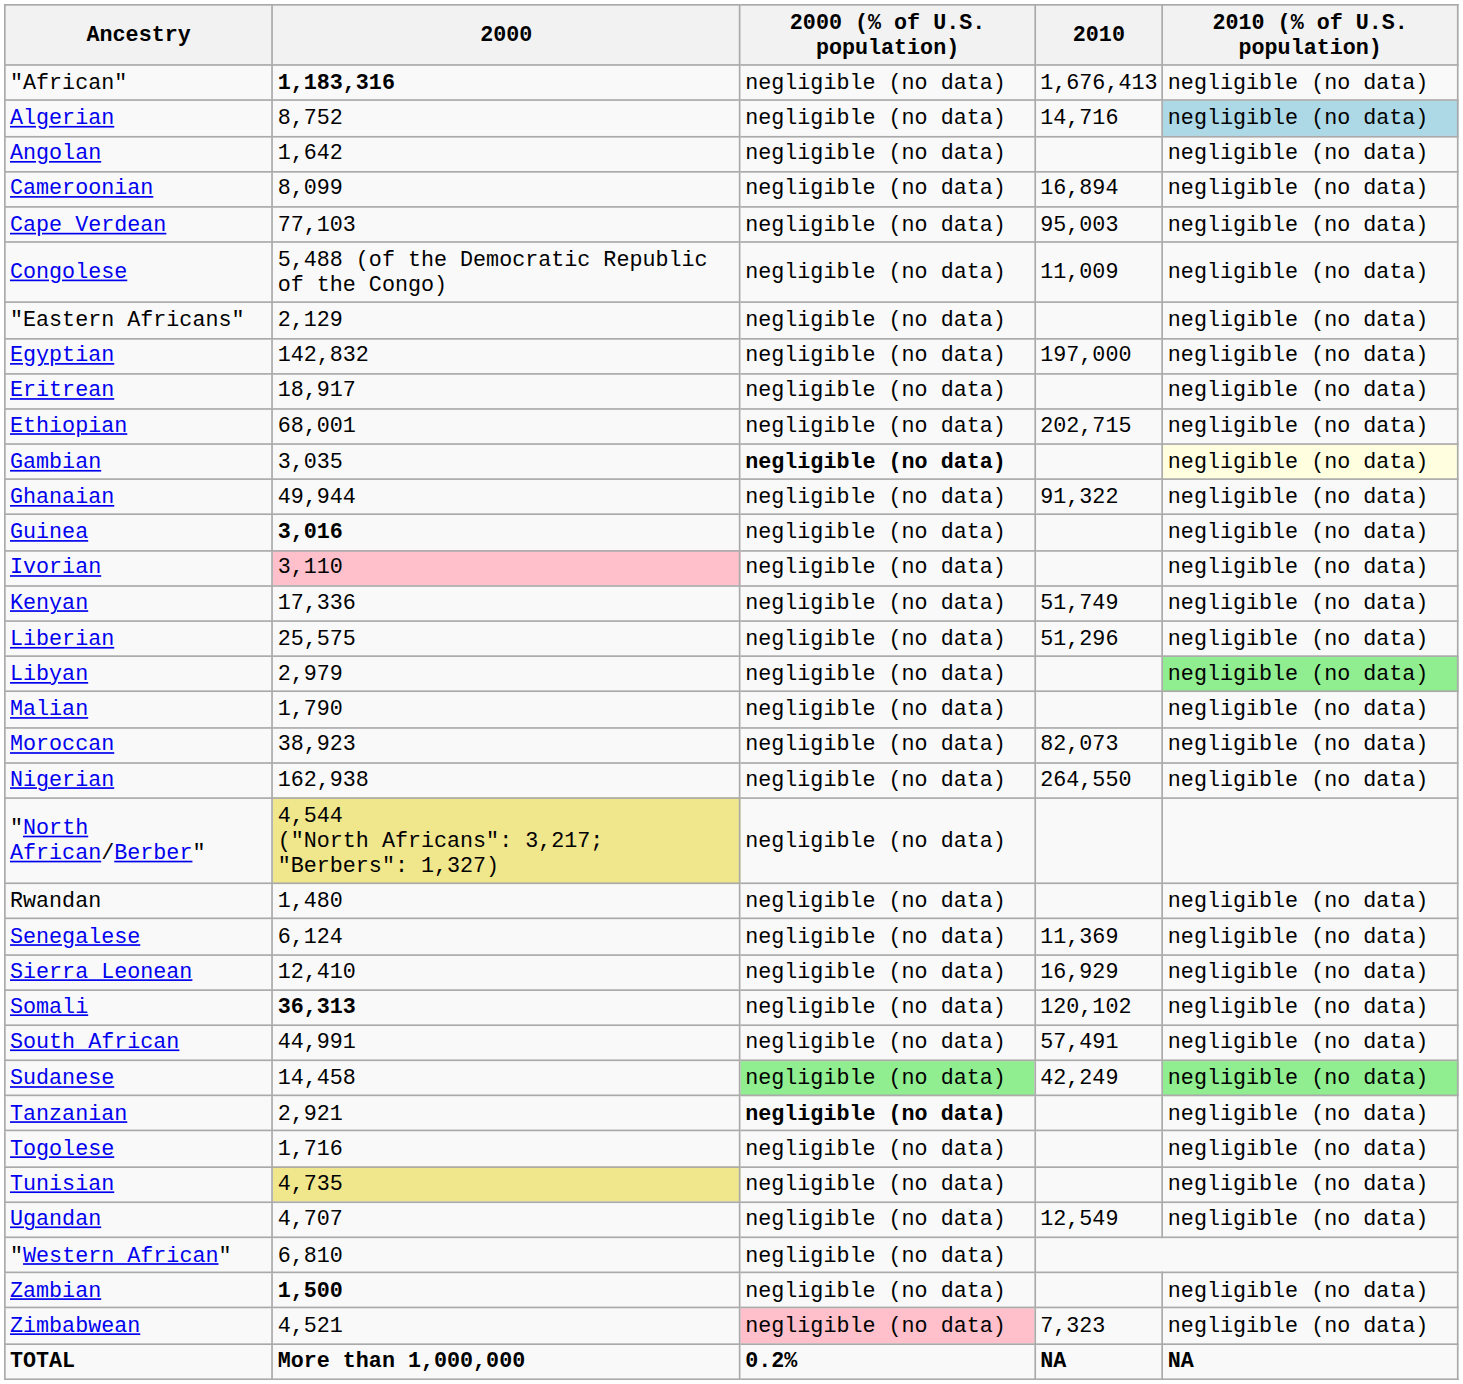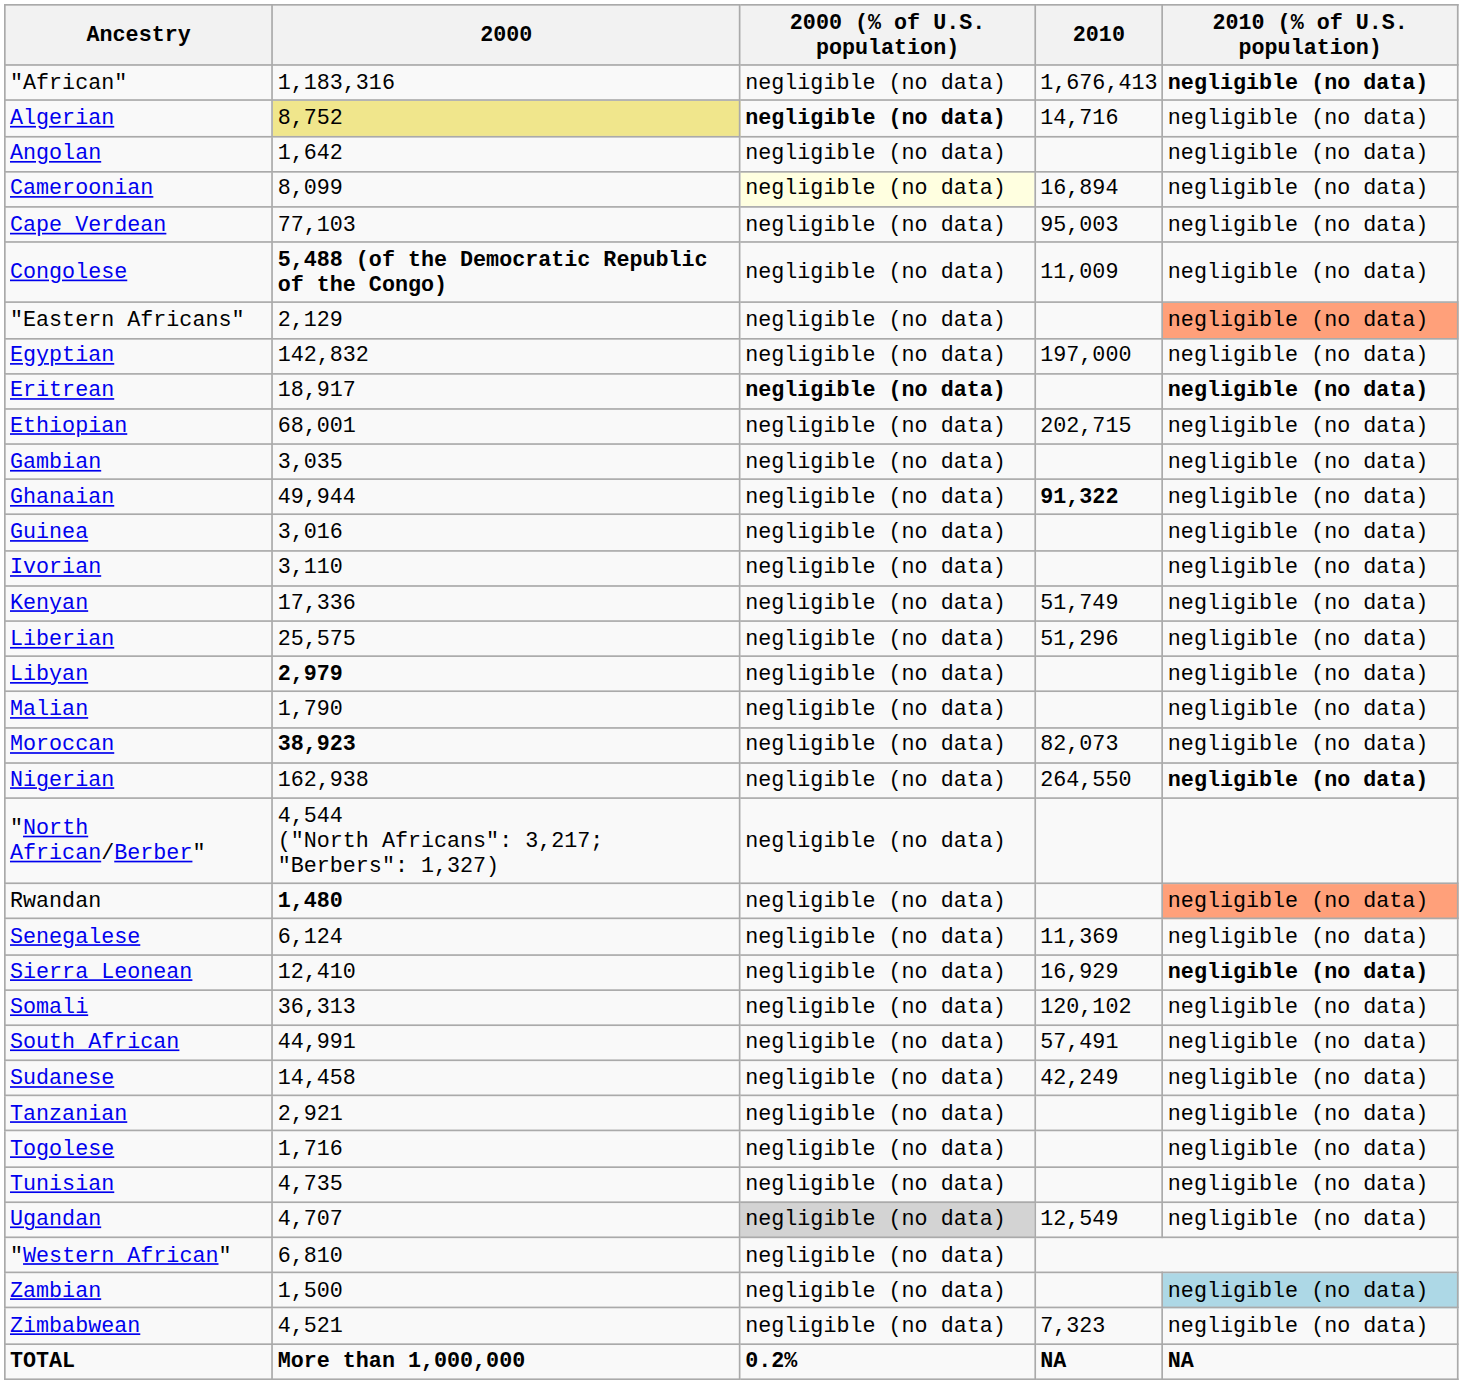(336, 83) bold -> (336, 83) normal
(1298, 83) normal -> (1298, 83) bold
(310, 118) no background -> (310, 118) khaki background
(876, 118) normal -> (876, 118) bold
(1298, 118) lightblue background -> (1298, 118) no background
(876, 189) no background -> (876, 189) lightyellow background
(493, 272) normal -> (493, 272) bold
(1298, 320) no background -> (1298, 320) lightsalmon background
(876, 391) normal -> (876, 391) bold
(1298, 391) normal -> (1298, 391) bold
(876, 462) bold -> (876, 462) normal
(1298, 462) lightyellow background -> (1298, 462) no background
(1079, 497) normal -> (1079, 497) bold
(310, 533) bold -> (310, 533) normal
(310, 568) pink background -> (310, 568) no background
(310, 674) normal -> (310, 674) bold
(1298, 674) lightgreen background -> (1298, 674) no background
(317, 745) normal -> (317, 745) bold
(1298, 780) normal -> (1298, 780) bold
(441, 841) khaki background -> (441, 841) no background
(310, 901) normal -> (310, 901) bold
(1298, 901) no background -> (1298, 901) lightsalmon background
(1298, 972) normal -> (1298, 972) bold
(317, 1007) bold -> (317, 1007) normal
(876, 1078) lightgreen background -> (876, 1078) no background
(1298, 1078) lightgreen background -> (1298, 1078) no background
(876, 1113) bold -> (876, 1113) normal
(310, 1184) khaki background -> (310, 1184) no background
(876, 1220) no background -> (876, 1220) lightgrey background
(310, 1290) bold -> (310, 1290) normal
(1298, 1290) no background -> (1298, 1290) lightblue background
(876, 1326) pink background -> (876, 1326) no background
